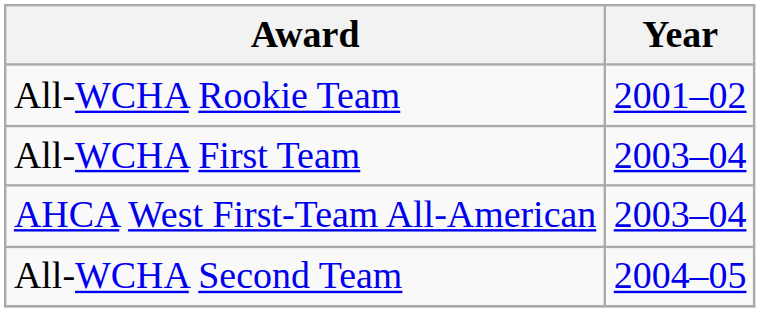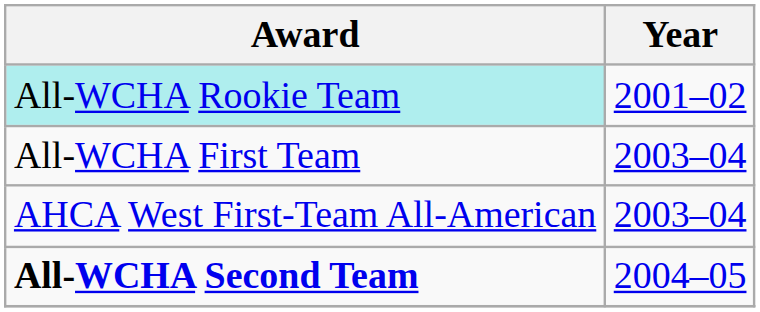(207, 94) no background -> (207, 94) paleturquoise background
(208, 275) normal -> (216, 275) bold
